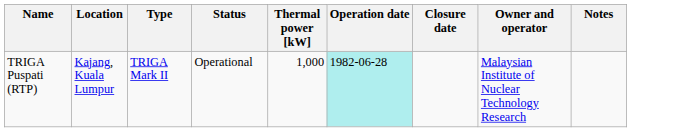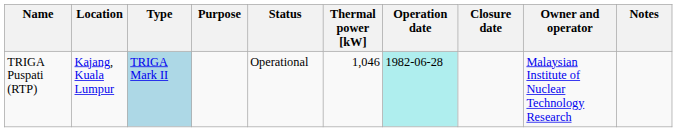+ column: (219, 14)
(149, 68) no background -> (149, 68) lightblue background
(310, 61) 1,000 -> (366, 61) 1,046
